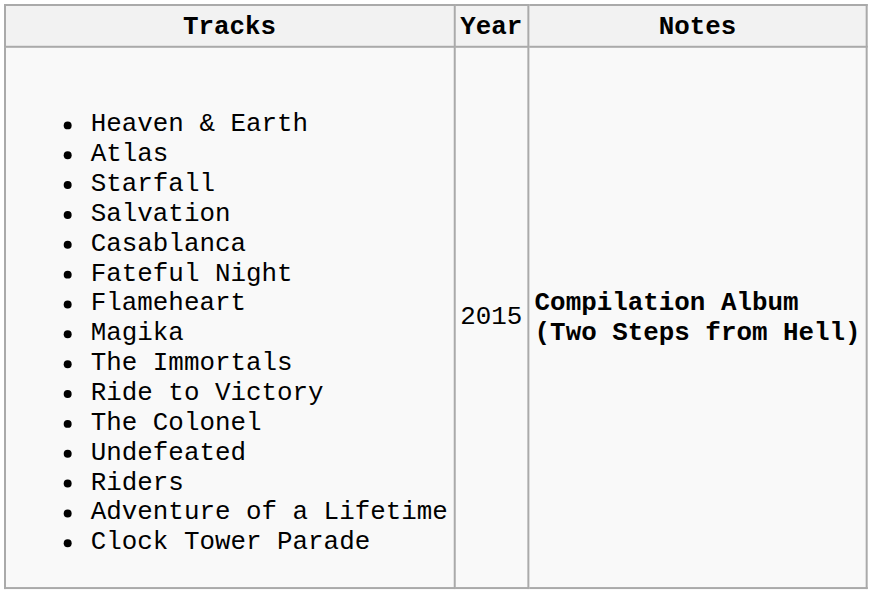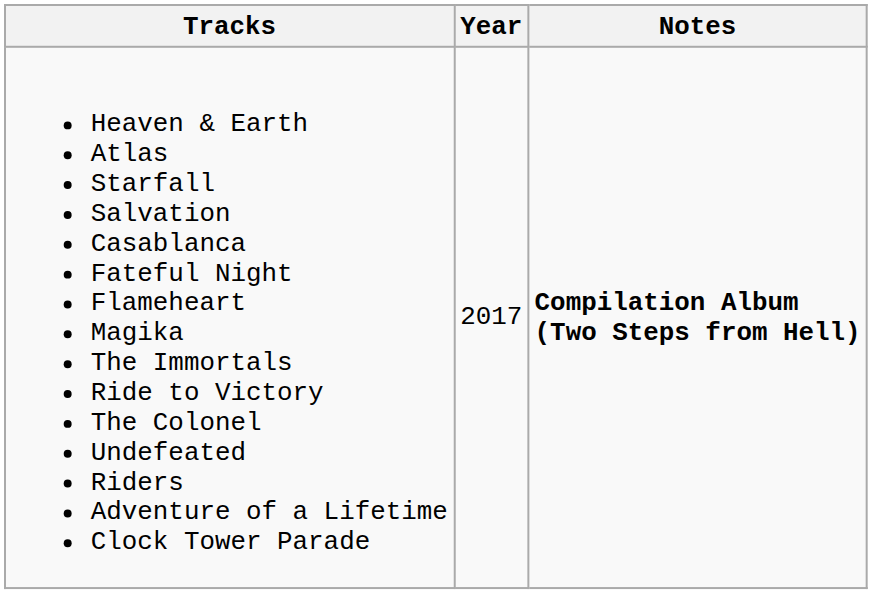(491, 318) 2015 -> (491, 318) 2017
